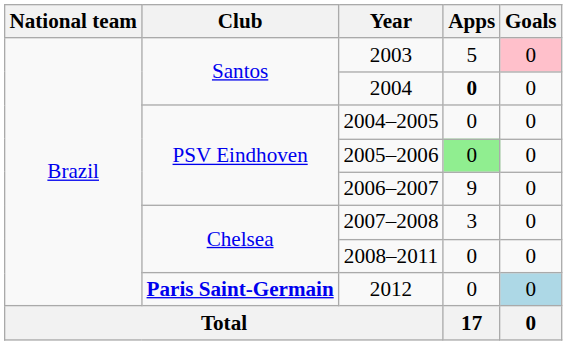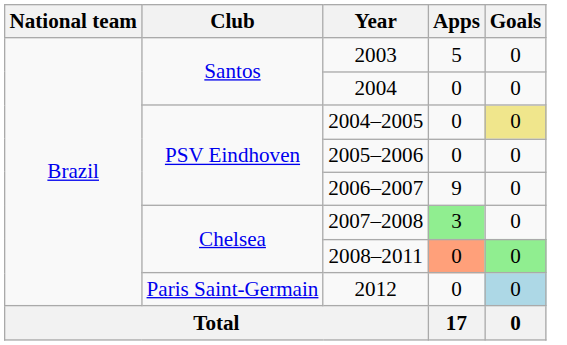(531, 54) pink background -> (515, 54) no background
(472, 88) bold -> (456, 88) normal
(531, 121) no background -> (515, 121) khaki background
(472, 155) lightgreen background -> (456, 155) no background
(472, 222) no background -> (456, 222) lightgreen background
(472, 255) no background -> (456, 255) lightsalmon background
(531, 255) no background -> (515, 255) lightgreen background
(240, 289) bold -> (232, 289) normal
